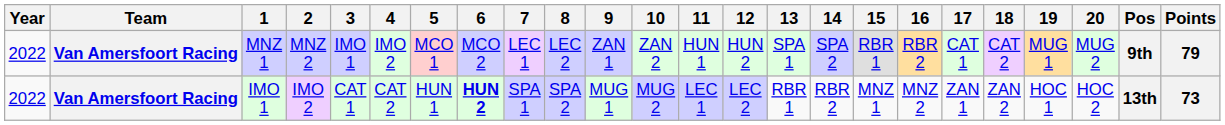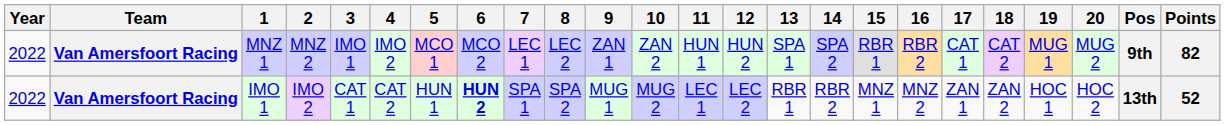(1191, 53) 79 -> (1191, 53) 82
(1191, 98) 73 -> (1191, 98) 52
